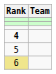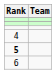(16, 36) bold -> (16, 36) normal
(16, 49) normal -> (16, 49) bold
(16, 63) khaki background -> (16, 63) no background
